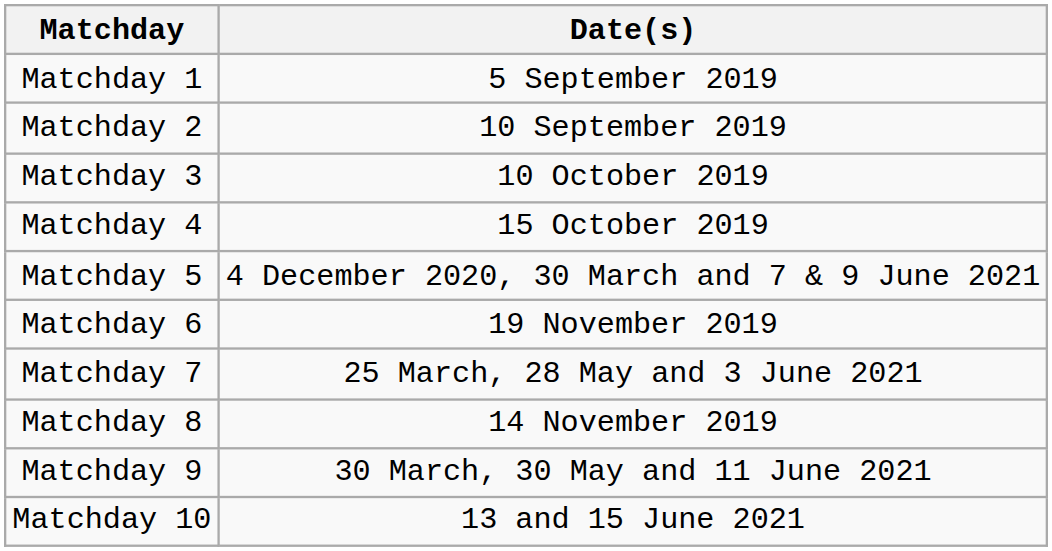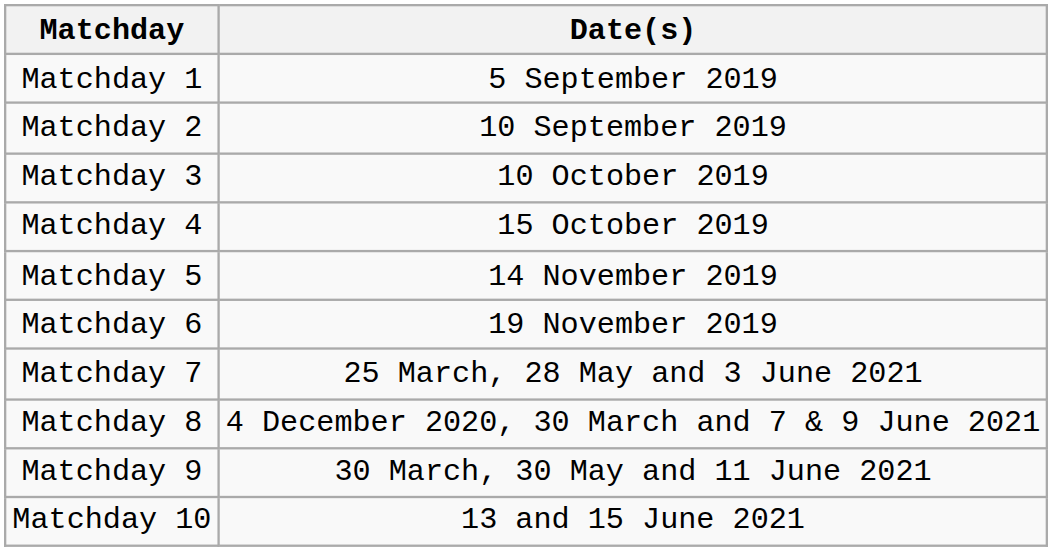(633, 276) 4 December 2020, 30 March and 7 & 9 June 2021 -> (633, 276) 14 November 2019
(633, 423) 14 November 2019 -> (633, 423) 4 December 2020, 30 March and 7 & 9 June 2021
